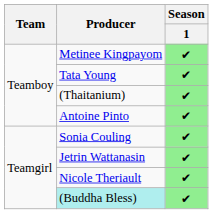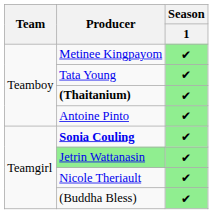(92, 95) normal -> (95, 95) bold
(95, 136) normal -> (97, 136) bold
(102, 157) no background -> (102, 157) lightgreen background
(98, 198) paleturquoise background -> (98, 198) no background
